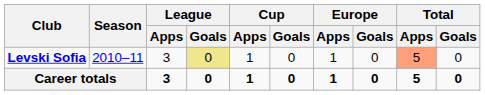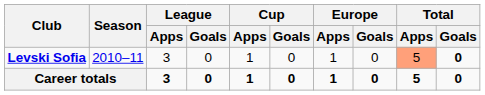(208, 57) khaki background -> (208, 57) no background
(458, 57) normal -> (458, 57) bold
